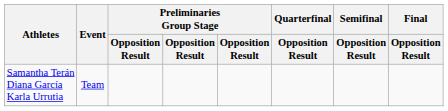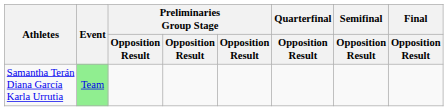(93, 85) no background -> (93, 85) lightgreen background
